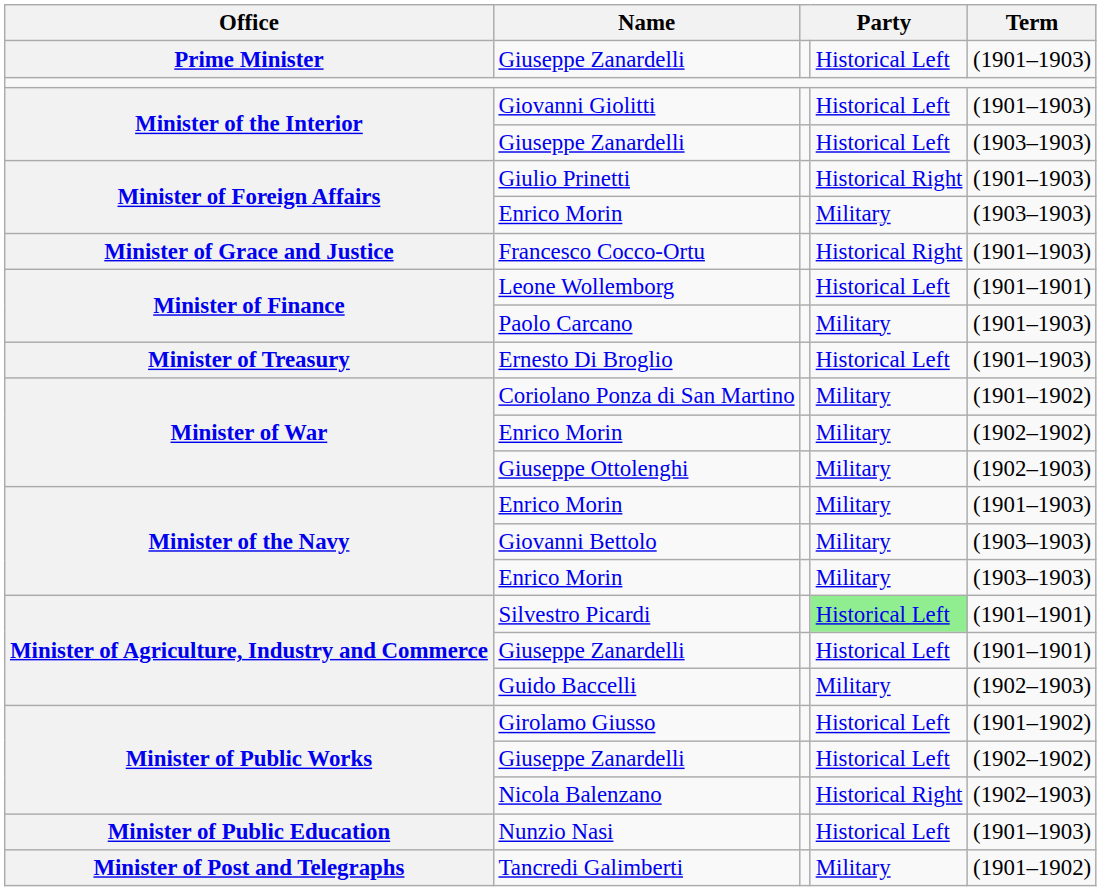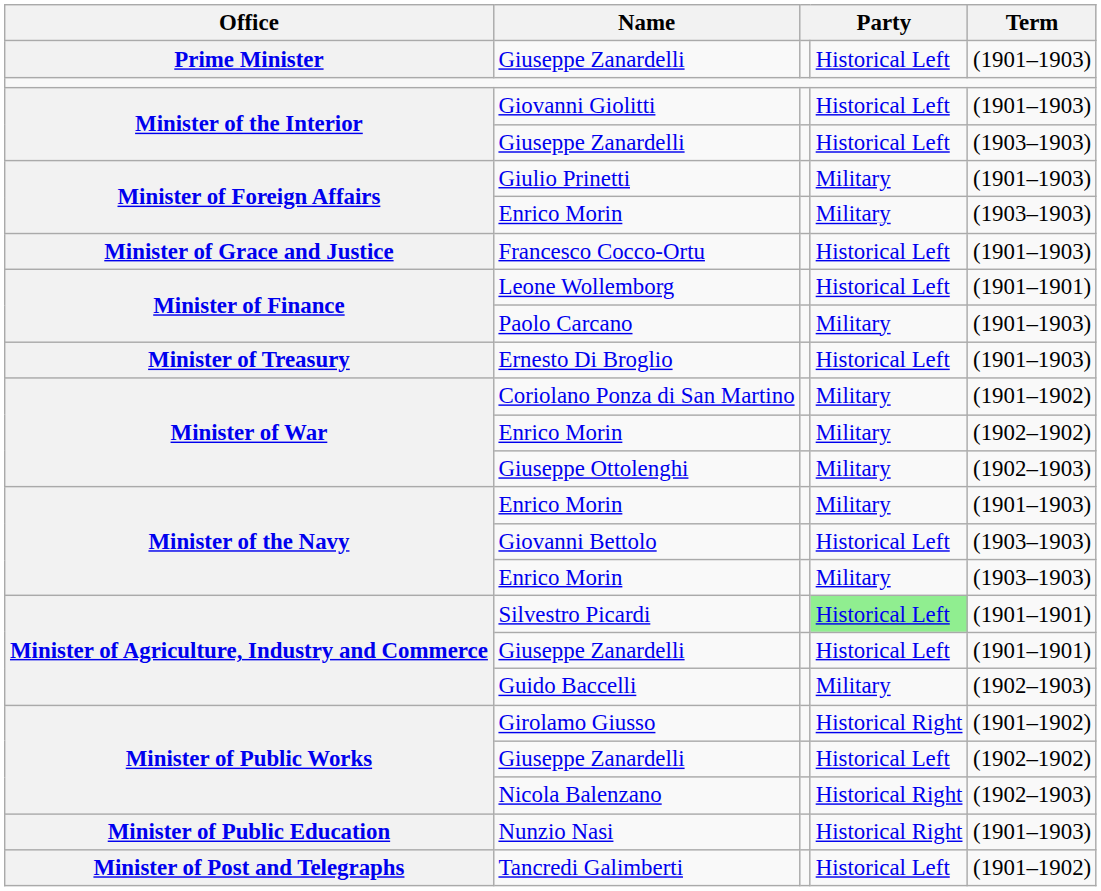(889, 178) Historical Right -> (853, 178) Military
(889, 250) Historical Right -> (883, 250) Historical Left
(853, 541) Military -> (883, 541) Historical Left
(883, 722) Historical Left -> (889, 722) Historical Right
(883, 831) Historical Left -> (889, 831) Historical Right
(853, 867) Military -> (883, 867) Historical Left
